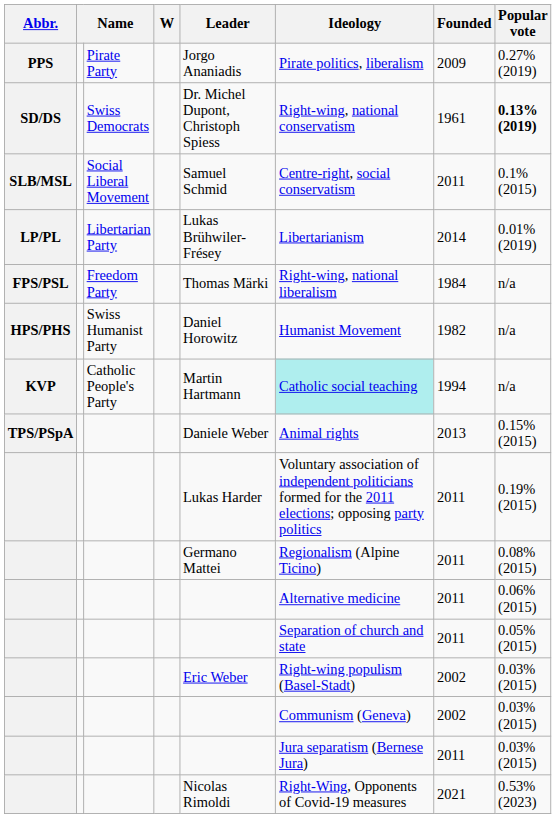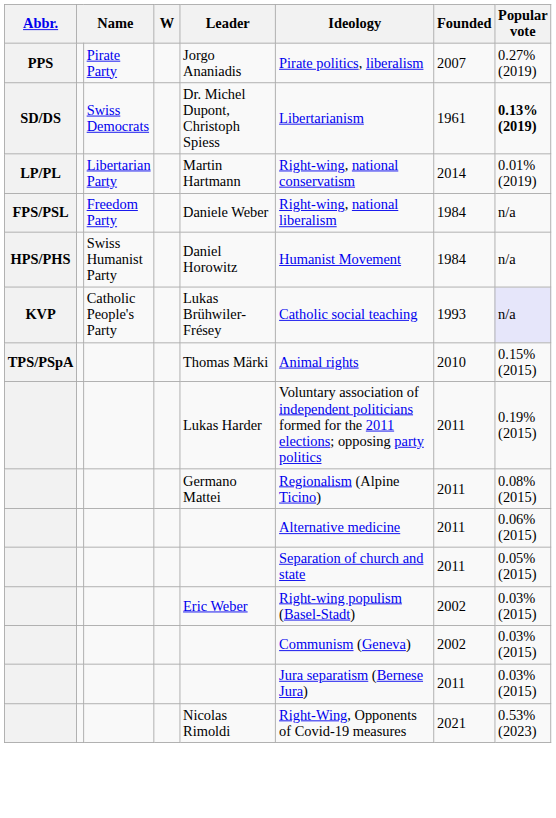(451, 63) 2009 -> (451, 63) 2007
(339, 118) Right-wing, national conservatism -> (321, 118) Libertarianism
- row: (41, 181)
(215, 236) Lukas Brühwiler-Frésey -> (212, 173) Martin Hartmann
(321, 236) Libertarianism -> (339, 173) Right-wing, national conservatism
(226, 284) Thomas Märki -> (226, 212) Daniele Weber
(451, 331) 1982 -> (451, 259) 1984
(212, 386) Martin Hartmann -> (215, 314) Lukas Brühwiler-Frésey
(348, 386) paleturquoise background -> (348, 314) no background
(451, 386) 1994 -> (451, 314) 1993
(507, 386) no background -> (507, 314) lavender background
(226, 433) Daniele Weber -> (226, 362) Thomas Märki
(451, 433) 2013 -> (451, 362) 2010
